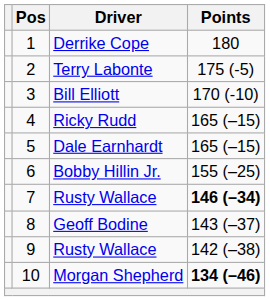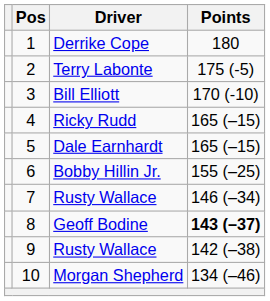(226, 198) bold -> (226, 198) normal
(226, 224) normal -> (226, 224) bold
(226, 275) bold -> (226, 275) normal
